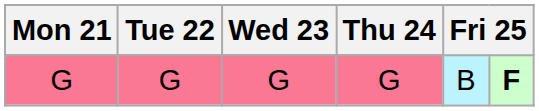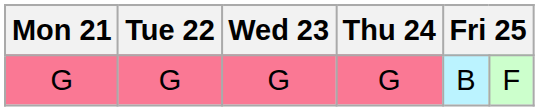(511, 80) bold -> (511, 80) normal
